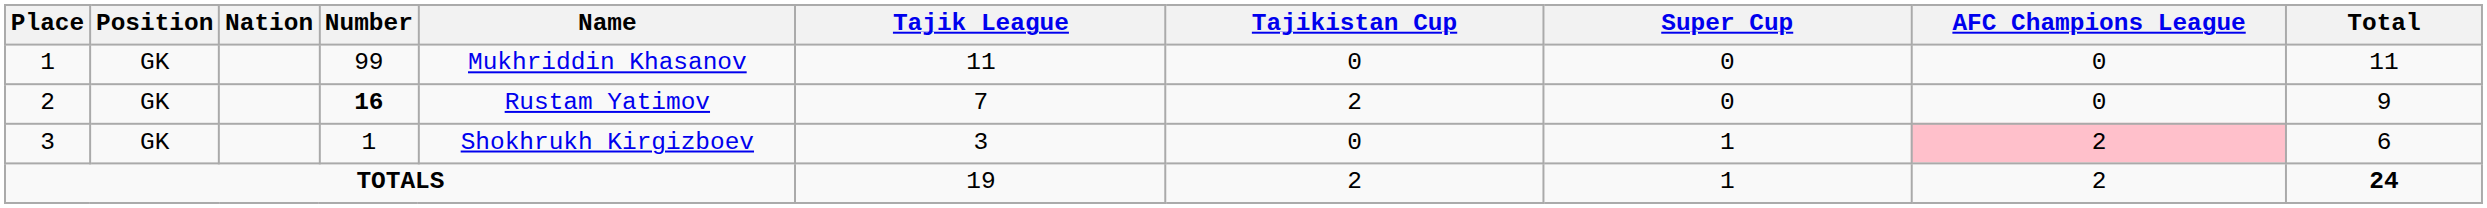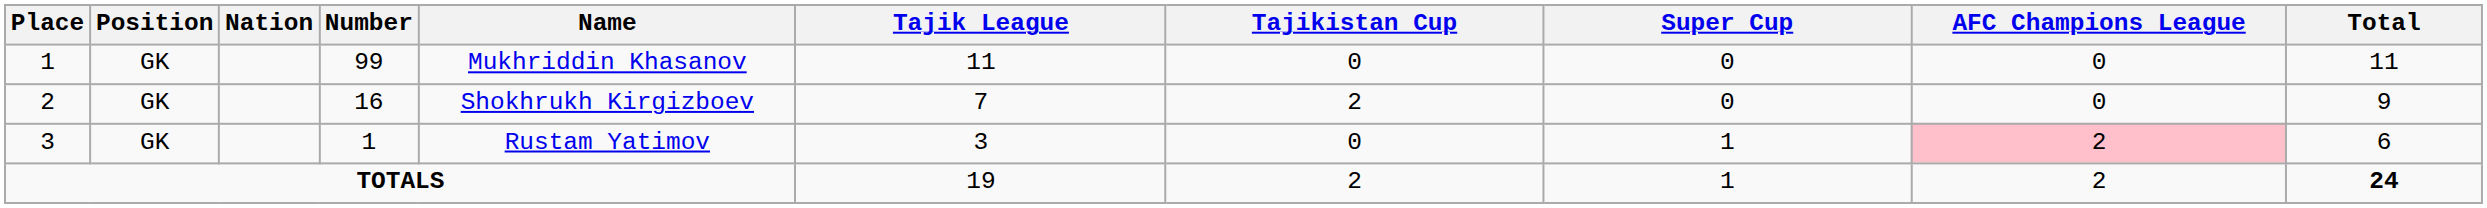(369, 104) bold -> (369, 104) normal
(607, 104) Rustam Yatimov -> (607, 104) Shokhrukh Kirgizboev
(607, 144) Shokhrukh Kirgizboev -> (607, 144) Rustam Yatimov
